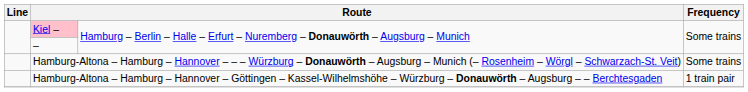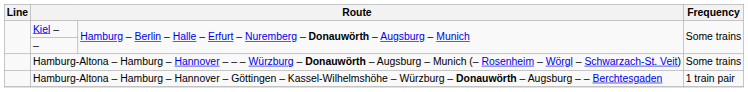(46, 29) pink background -> (46, 29) no background
